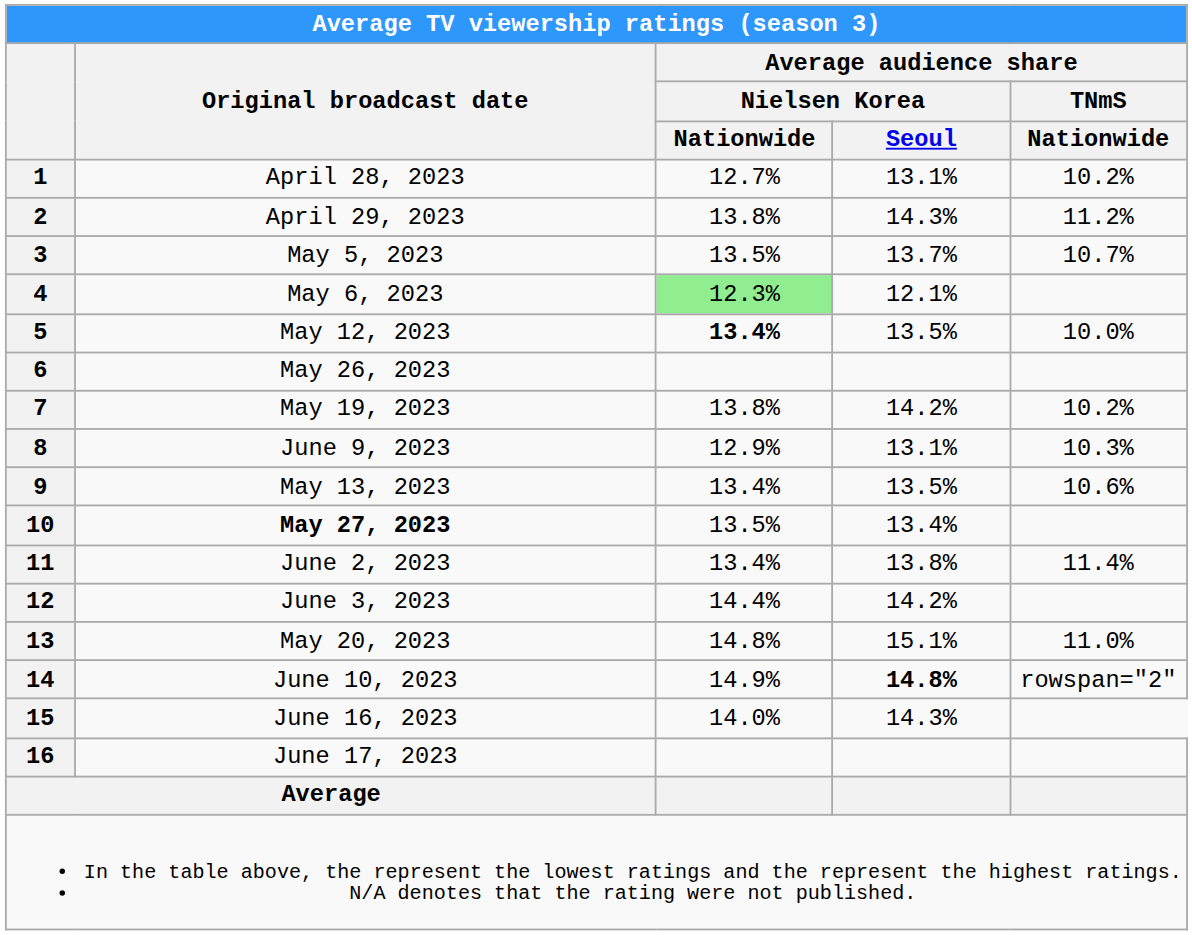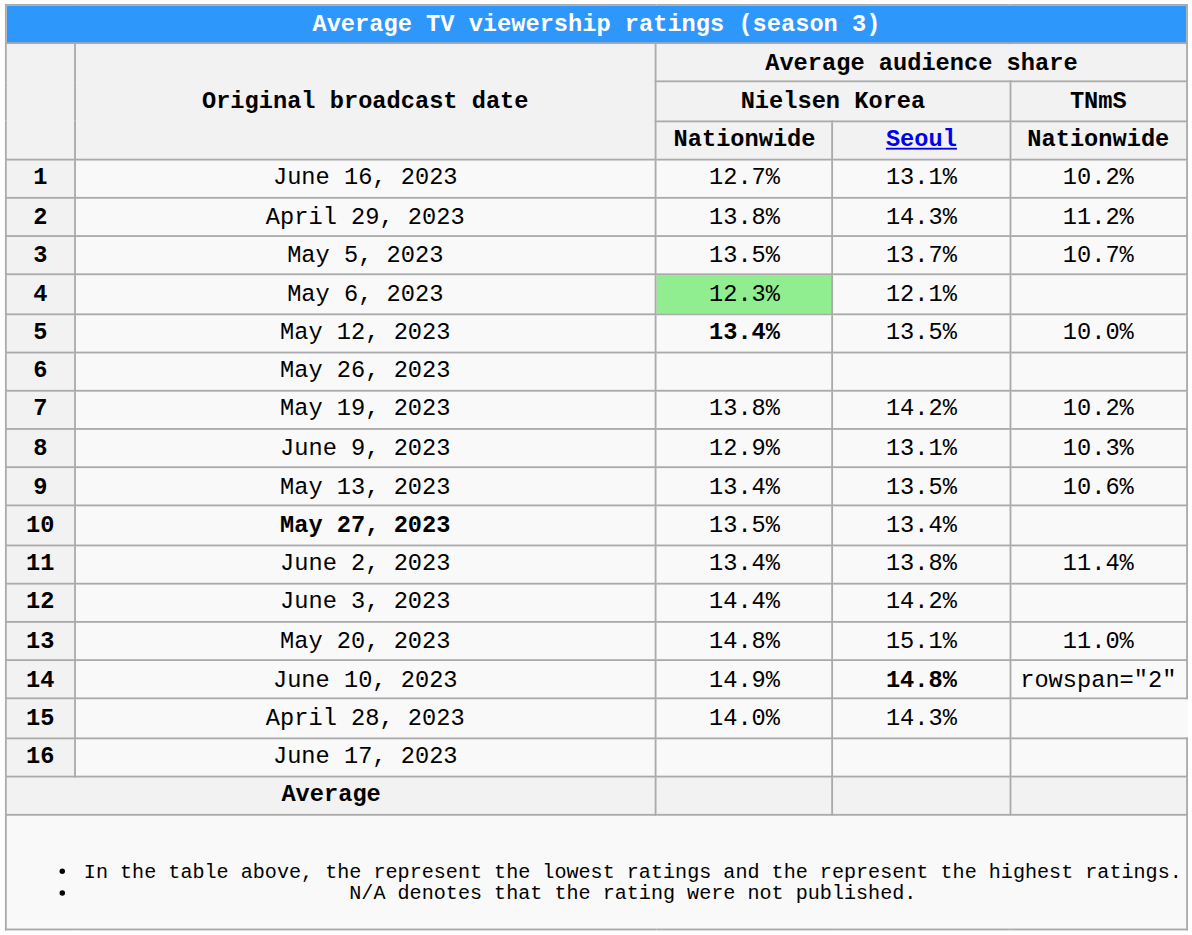(365, 178) April 28, 2023 -> (365, 178) June 16, 2023
(365, 718) June 16, 2023 -> (365, 718) April 28, 2023
